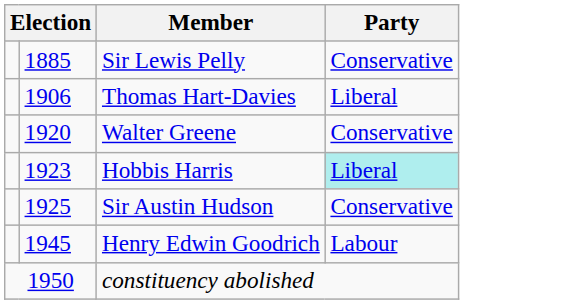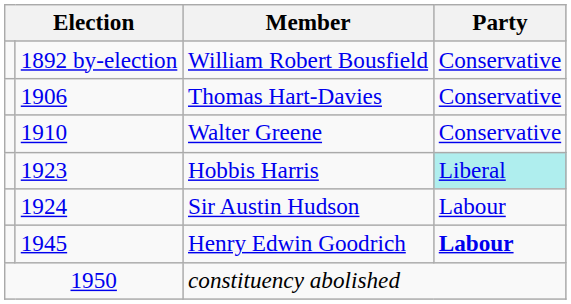- row: (174, 59)
+ row: (308, 59)
(364, 96) Liberal -> (500, 96) Conservative
(48, 133) 1920 -> (44, 133) 1910
(48, 206) 1925 -> (44, 206) 1924
(392, 206) Conservative -> (472, 206) Labour
(364, 243) normal -> (476, 243) bold
